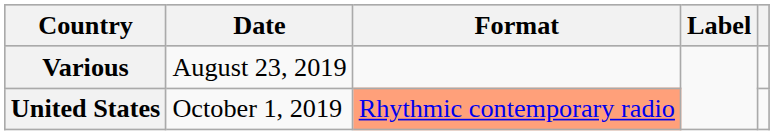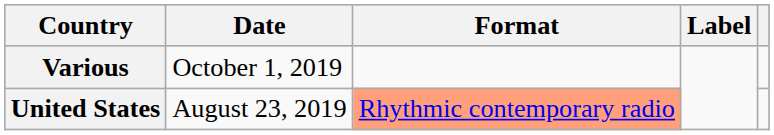(259, 66) August 23, 2019 -> (257, 66) October 1, 2019
(257, 108) October 1, 2019 -> (259, 108) August 23, 2019
